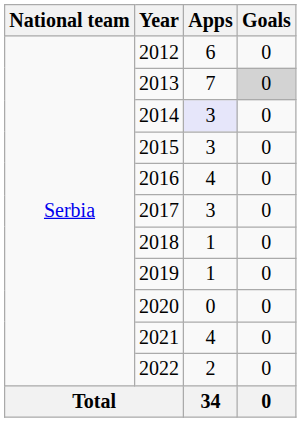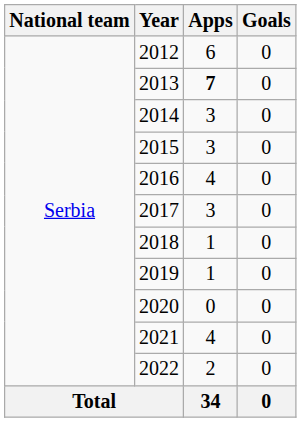(210, 83) normal -> (210, 83) bold
(266, 83) lightgrey background -> (266, 83) no background
(210, 115) lavender background -> (210, 115) no background
